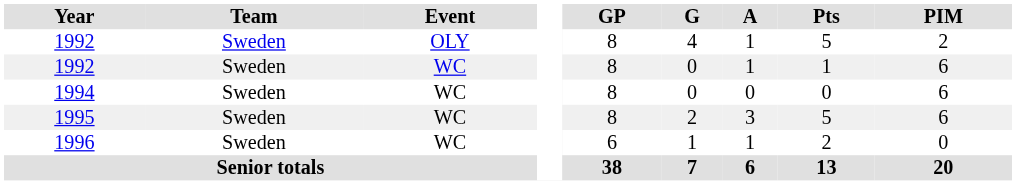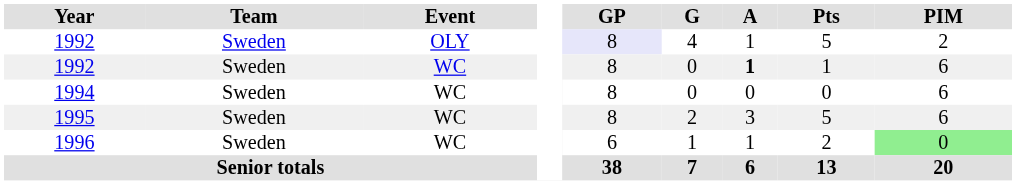(612, 41) no background -> (612, 41) lavender background
(750, 66) normal -> (750, 66) bold
(943, 142) no background -> (943, 142) lightgreen background
